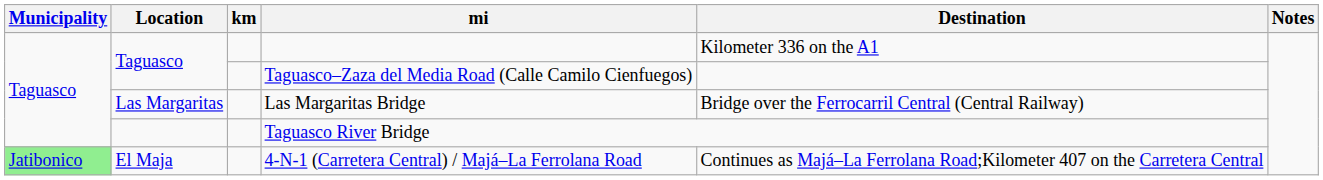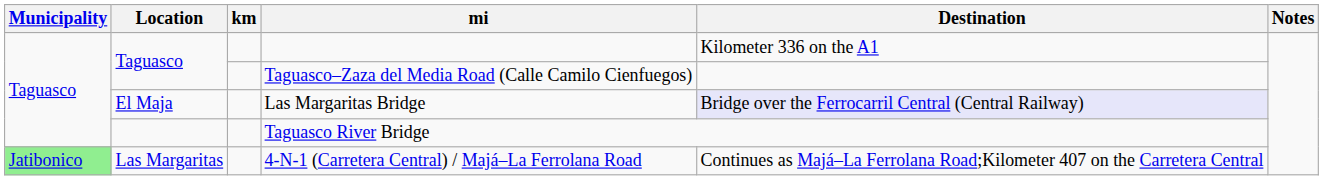(169, 103) Las Margaritas -> (144, 103) El Maja
(892, 103) no background -> (892, 103) lavender background
(144, 160) El Maja -> (169, 160) Las Margaritas
